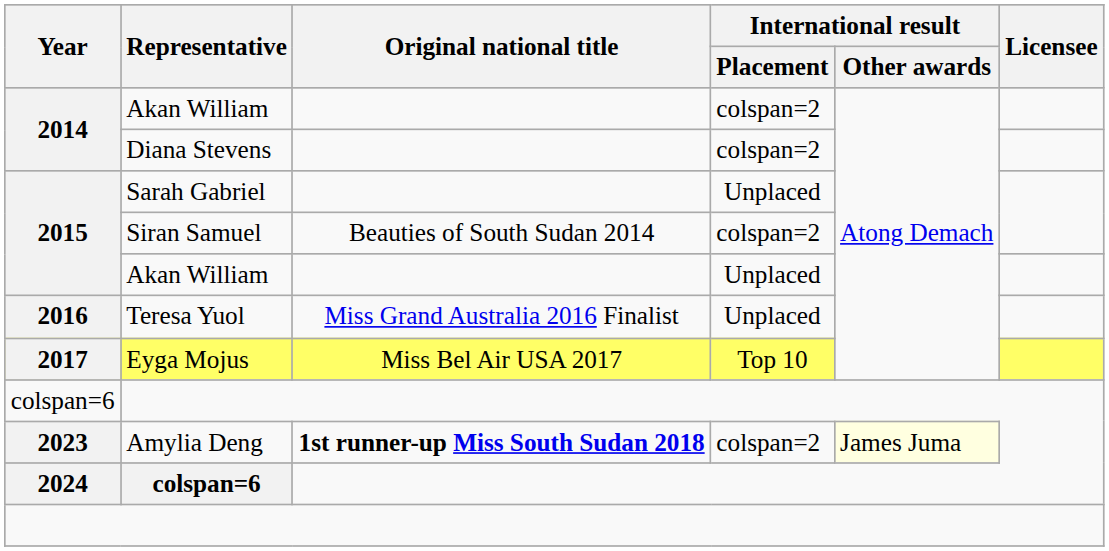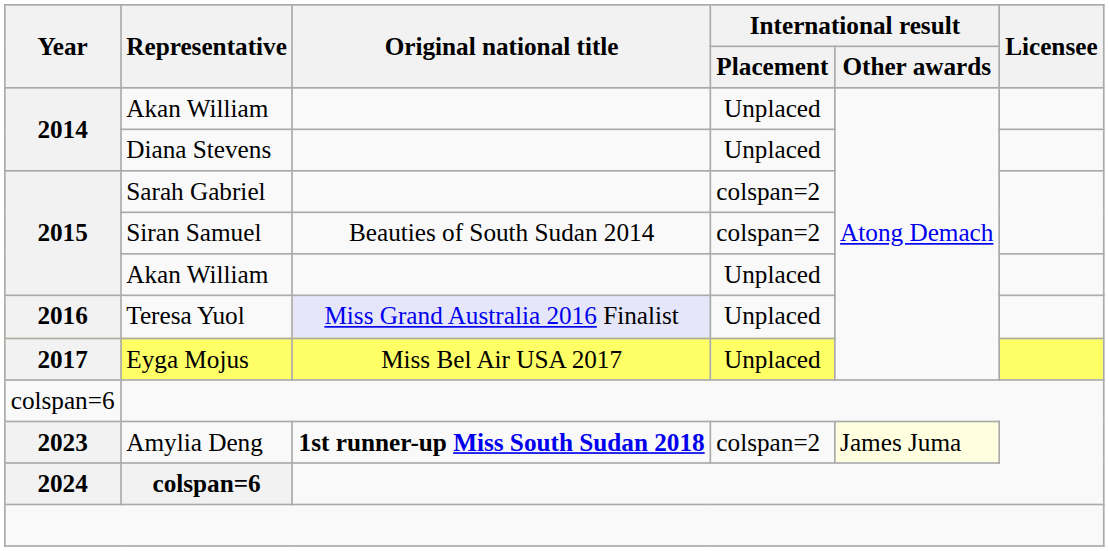(768, 108) colspan=2 -> (772, 108) Unplaced
(768, 150) colspan=2 -> (772, 150) Unplaced
(772, 191) Unplaced -> (768, 191) colspan=2
(502, 316) no background -> (502, 316) lavender background
(772, 358) Top 10 -> (772, 358) Unplaced
